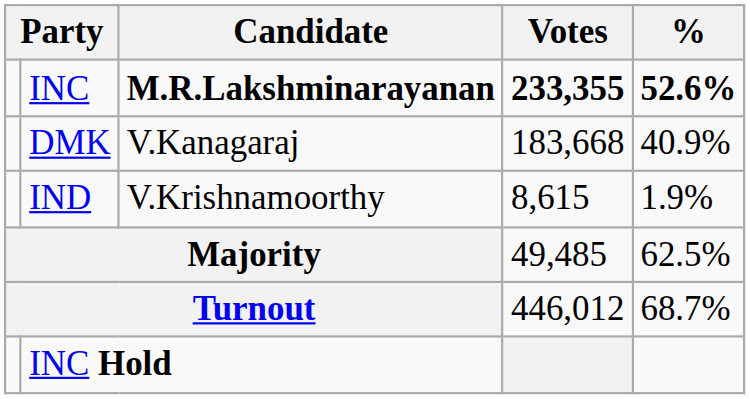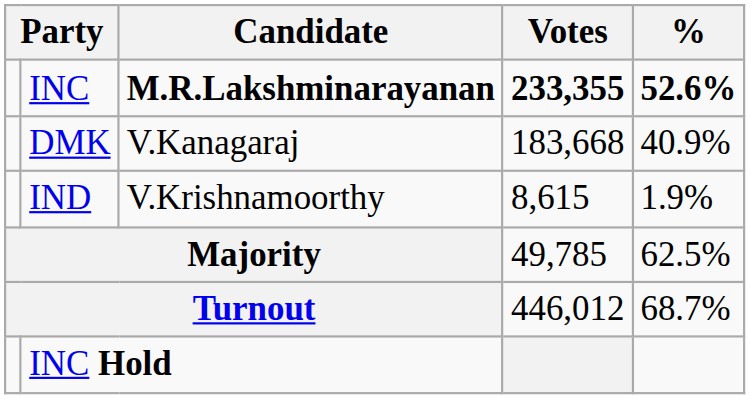(559, 253) 49,485 -> (559, 253) 49,785
